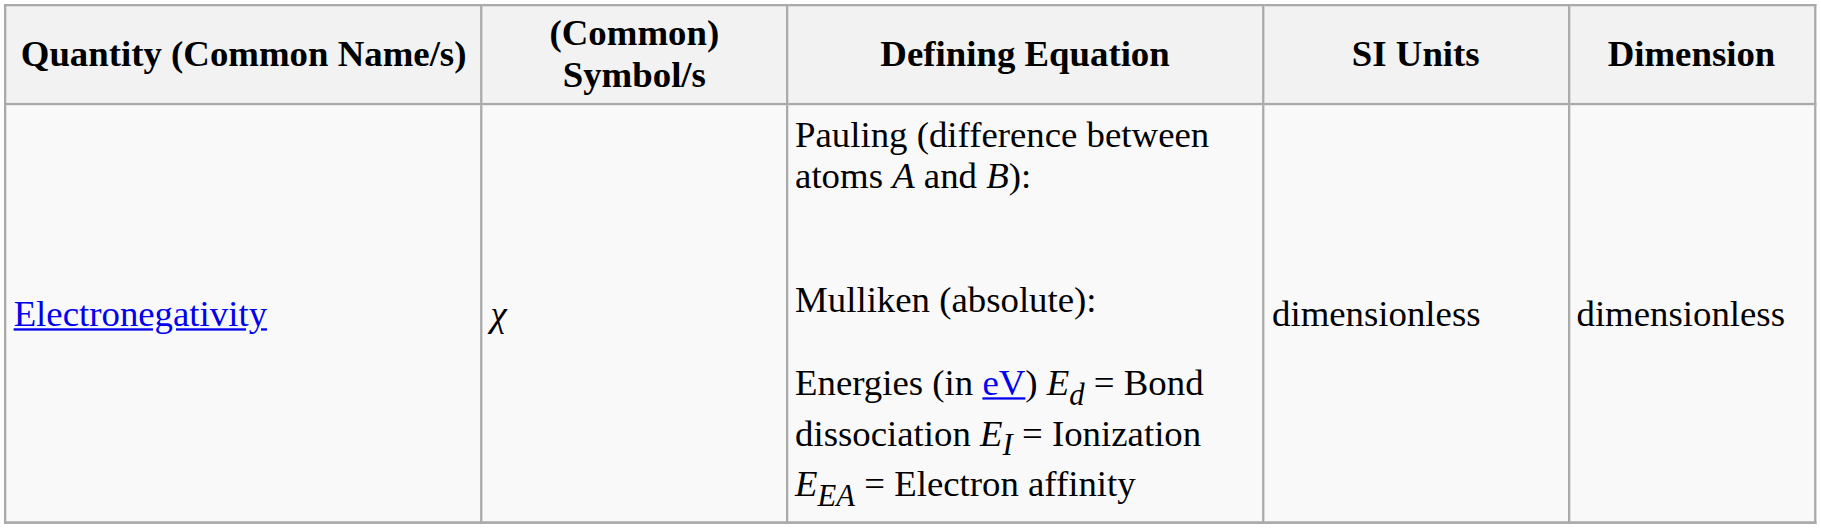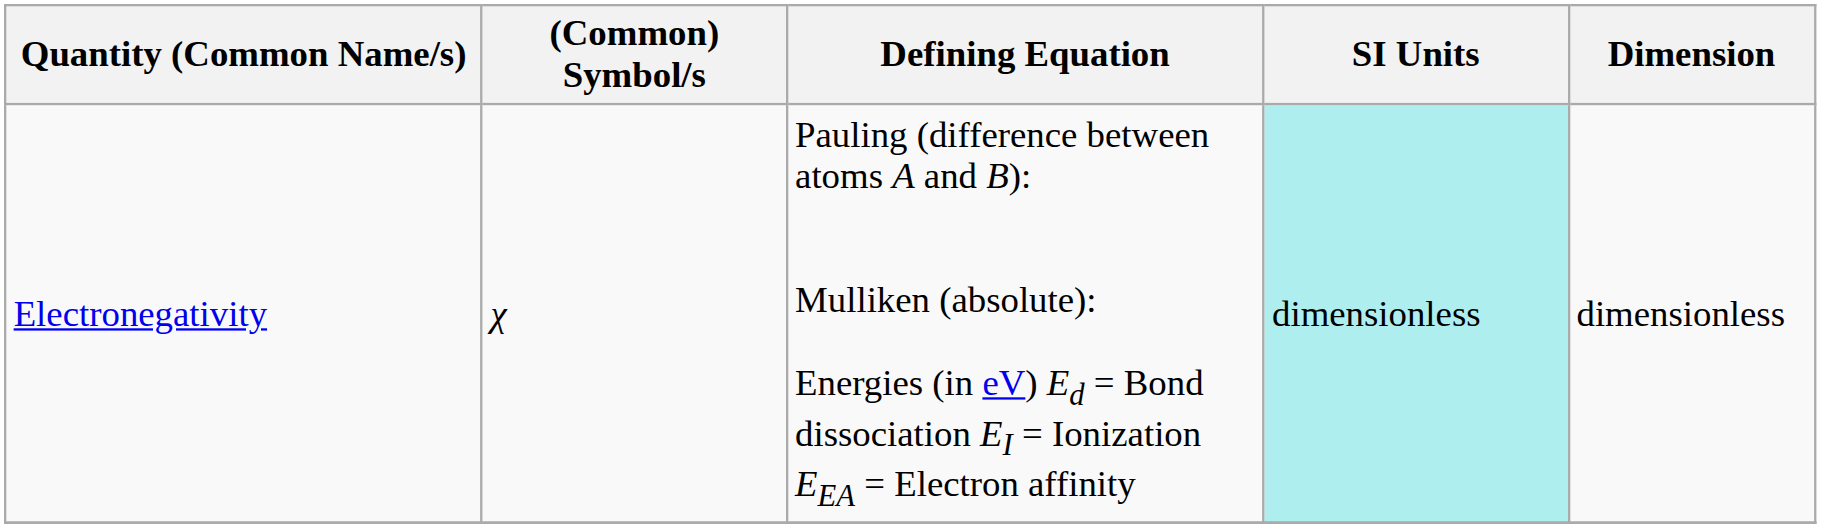(1376, 313) no background -> (1376, 313) paleturquoise background
